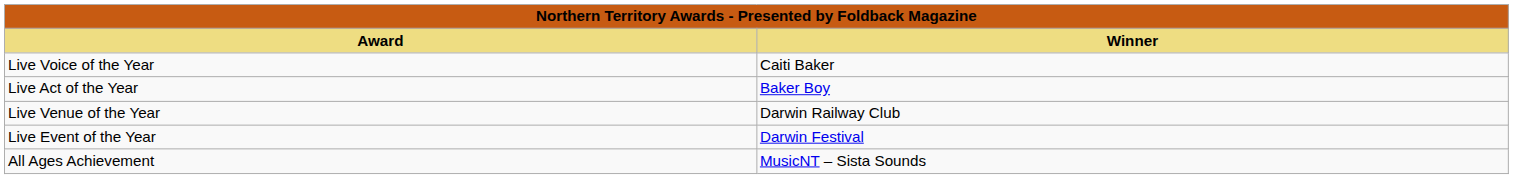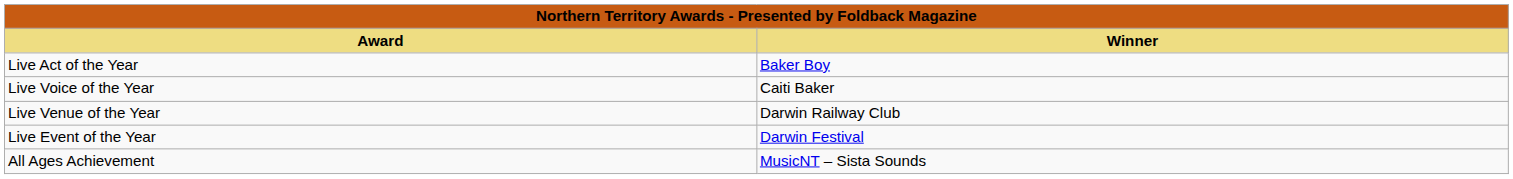rows swapped: (73, 88) <-> (81, 64)
